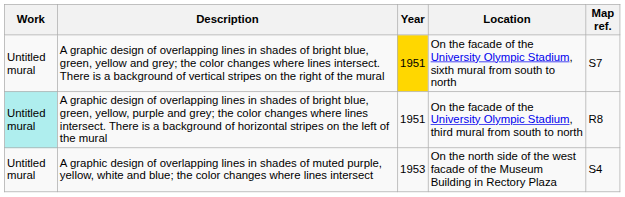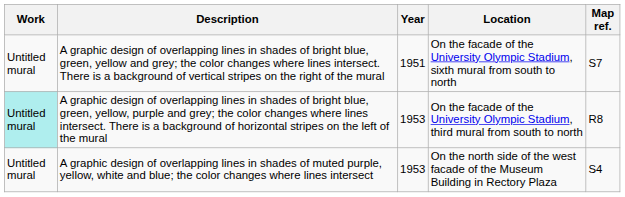(413, 63) gold background -> (413, 63) no background
(413, 119) 1951 -> (413, 119) 1953
